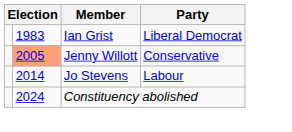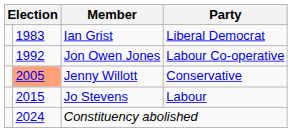+ row: (112, 55)
(30, 76) 2014 -> (30, 96) 2015
